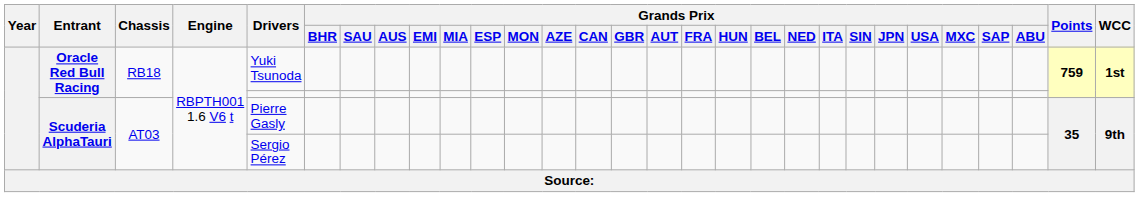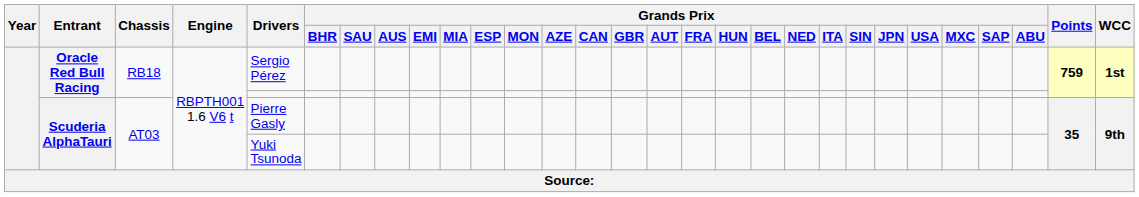(276, 68) Yuki Tsunoda -> (270, 68) Sergio Pérez
(270, 152) Sergio Pérez -> (276, 152) Yuki Tsunoda
